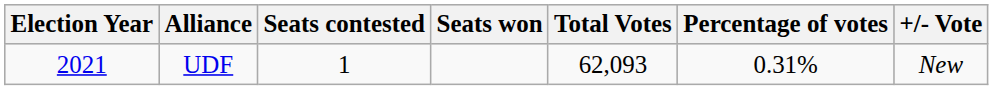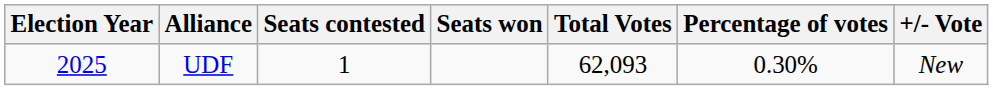(82, 63) 2021 -> (82, 63) 2025
(786, 63) 0.31% -> (786, 63) 0.30%
